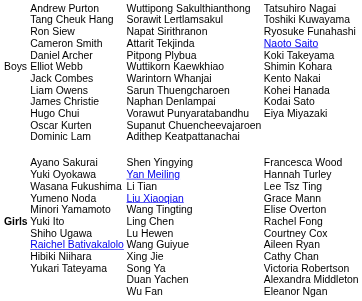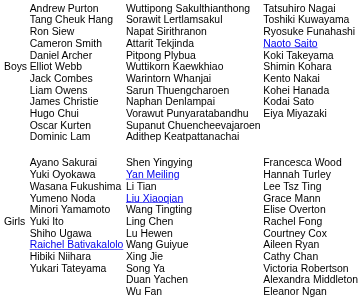(16, 221) bold -> (15, 221) normal
